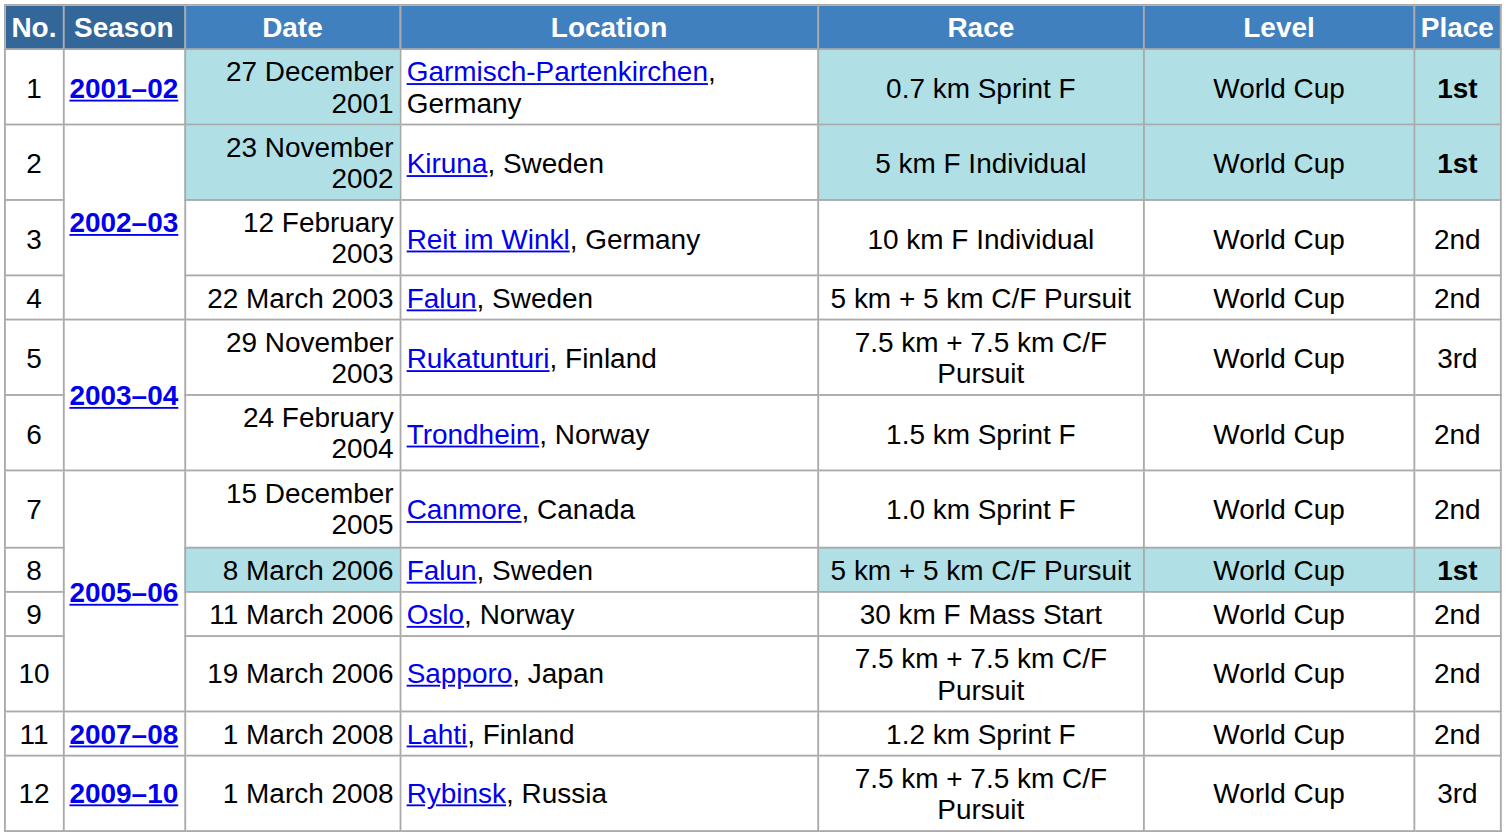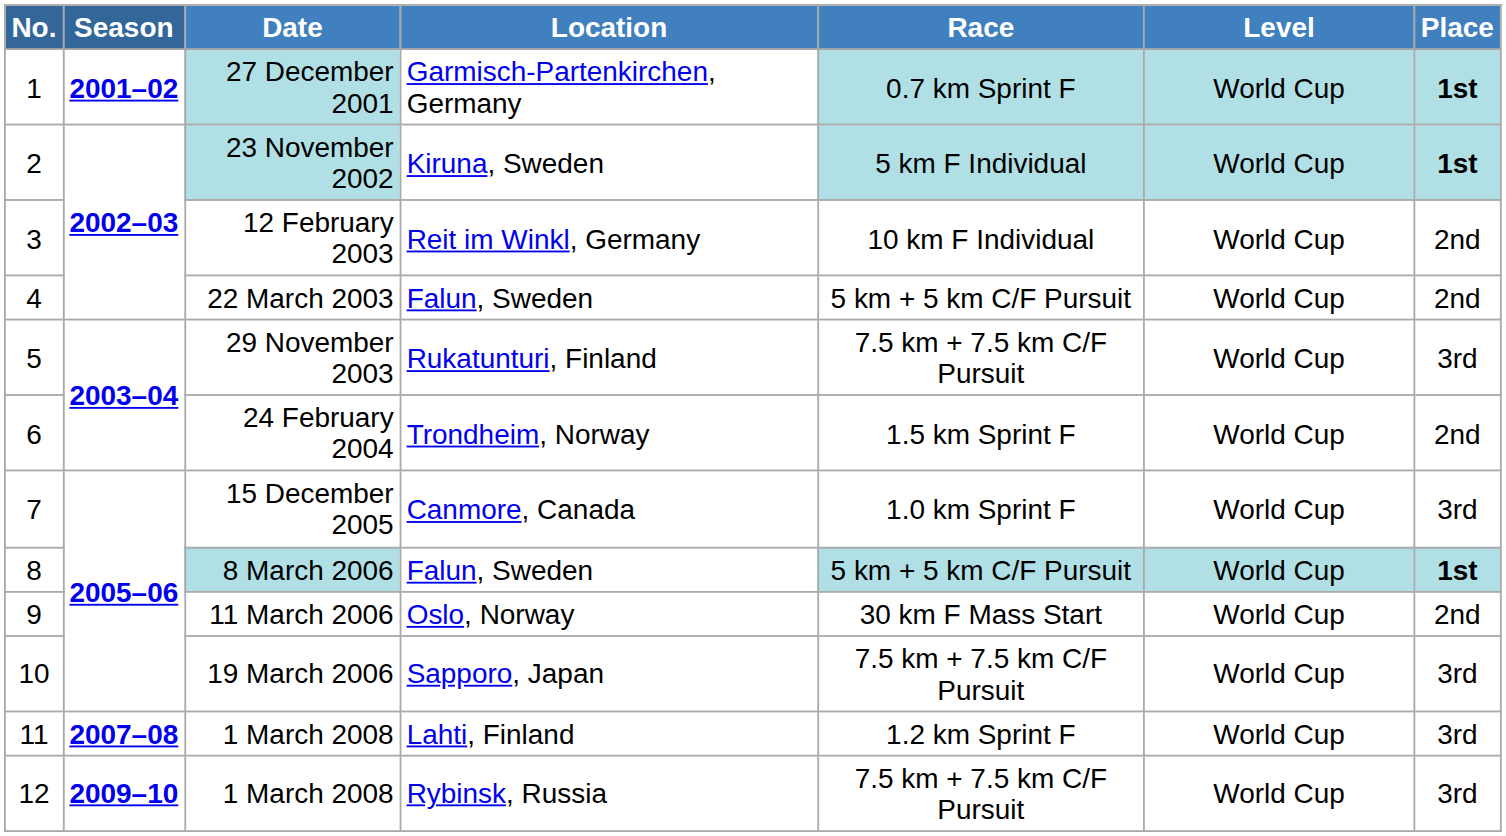(1457, 509) 2nd -> (1457, 509) 3rd
(1457, 673) 2nd -> (1457, 673) 3rd
(1457, 733) 2nd -> (1457, 733) 3rd
